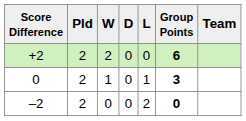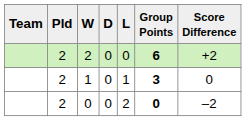columns swapped: (219, 24) <-> (36, 24)
